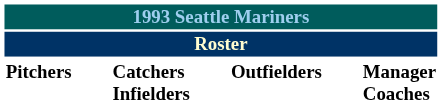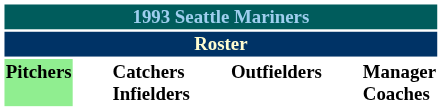(39, 71) no background -> (39, 71) lightgreen background
